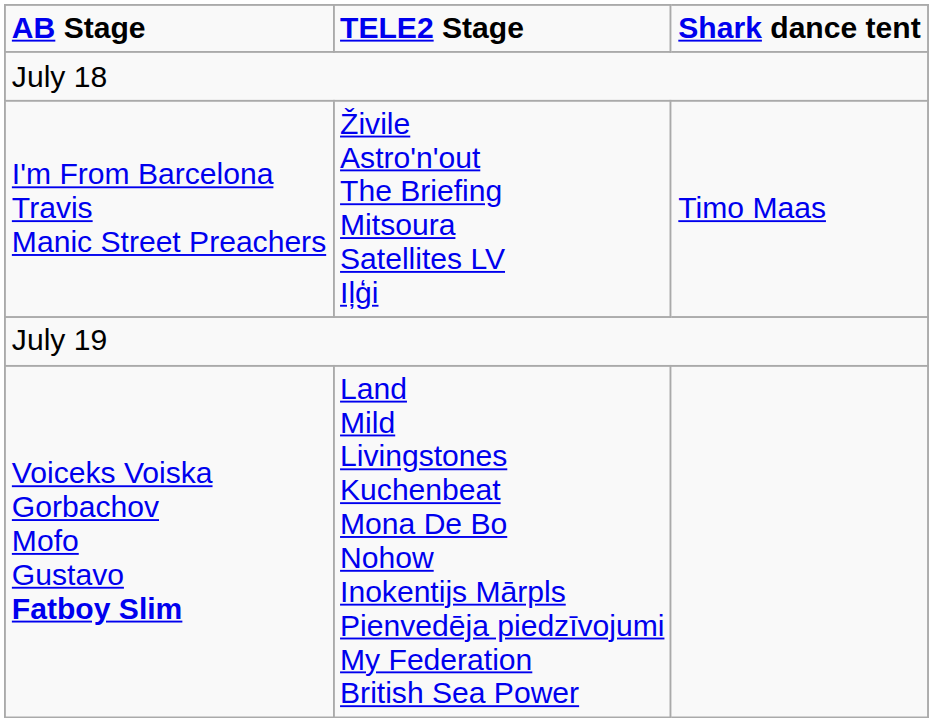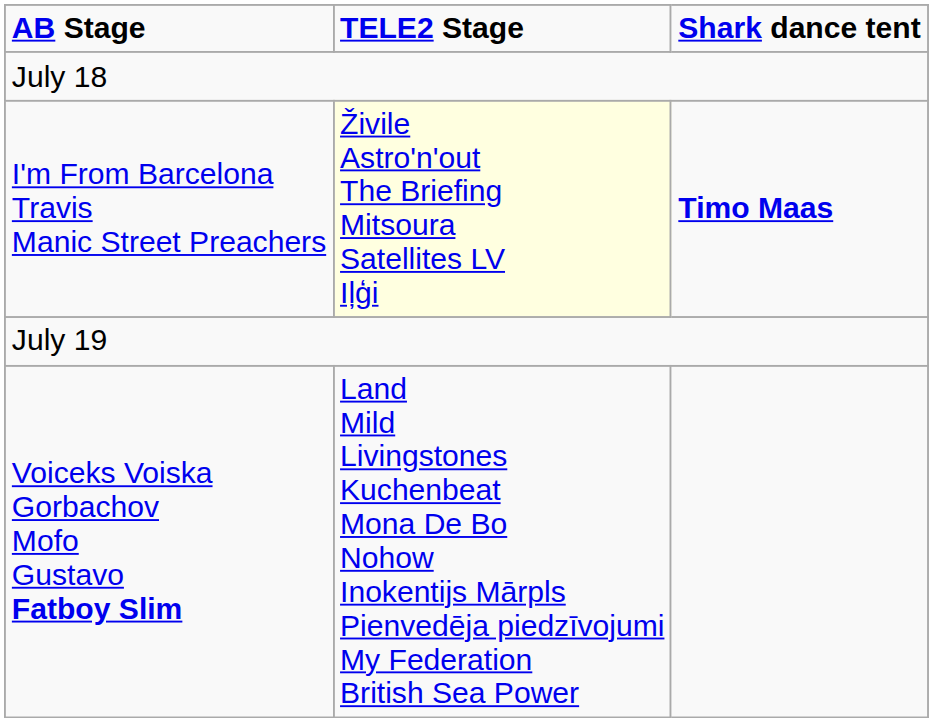(423, 208) no background -> (423, 208) lightyellow background
(752, 208) normal -> (756, 208) bold
